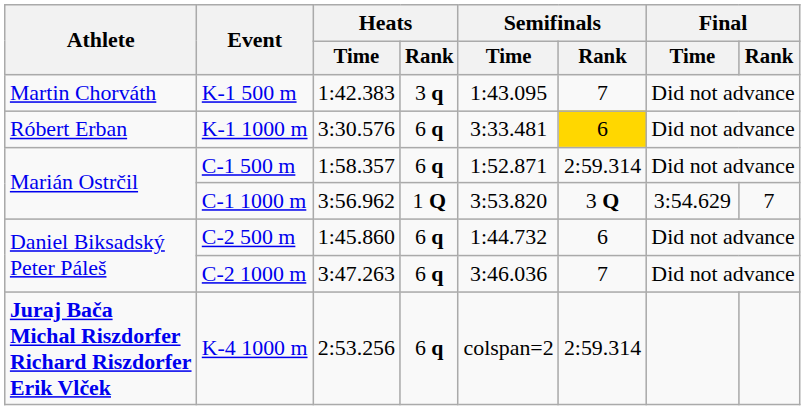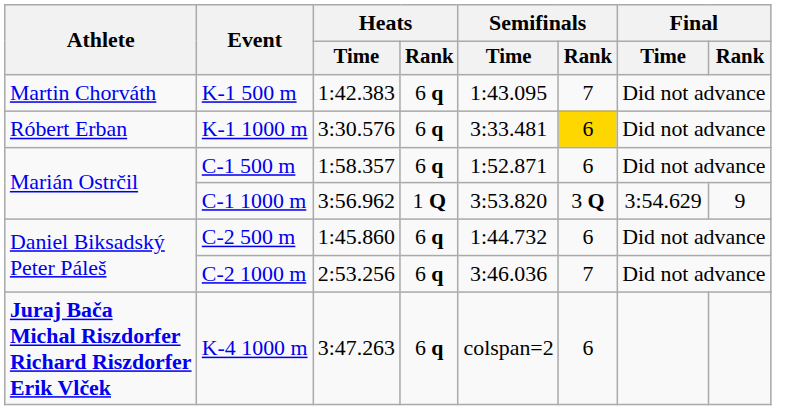(429, 93) 3 q -> (429, 93) 6 q
(602, 165) 2:59.314 -> (588, 165) 6
(769, 201) 7 -> (740, 201) 9
(356, 273) 3:47.263 -> (356, 273) 2:53.256
(356, 348) 2:53.256 -> (356, 348) 3:47.263
(602, 348) 2:59.314 -> (588, 348) 6
